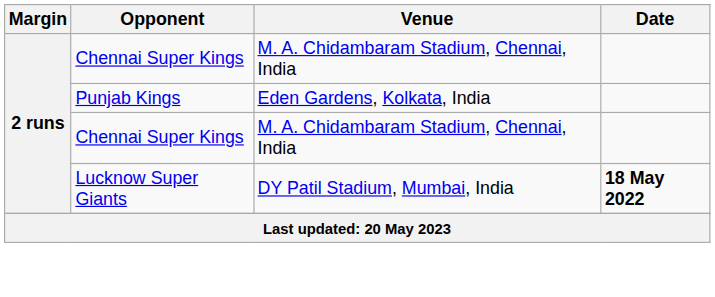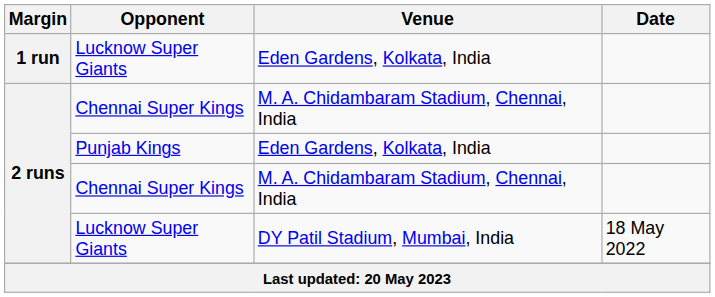+ row: (137, 59)
(635, 188) bold -> (635, 238) normal
